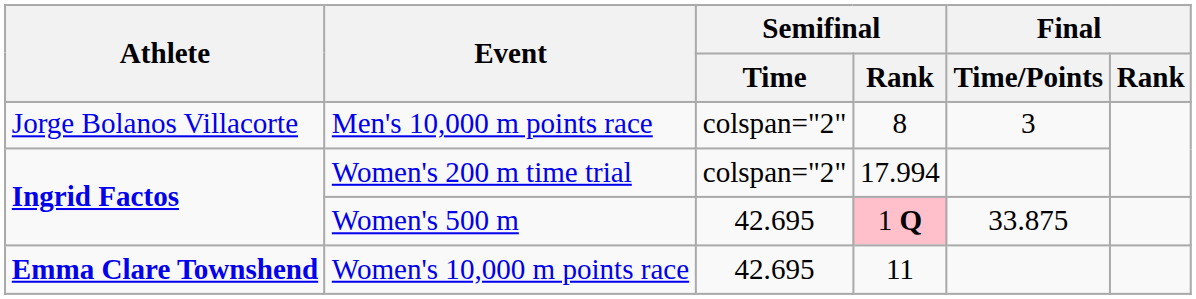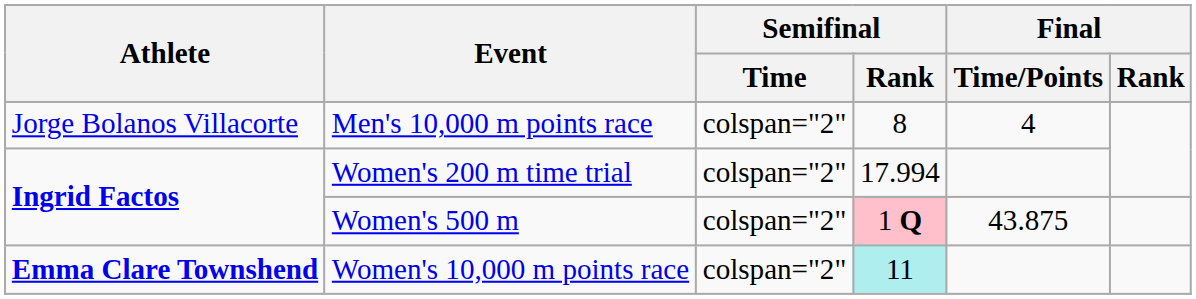(1028, 124) 3 -> (1028, 124) 4
(775, 220) 42.695 -> (775, 220) colspan="2"
(1028, 220) 33.875 -> (1028, 220) 43.875
(775, 268) 42.695 -> (775, 268) colspan="2"
(900, 268) no background -> (900, 268) paleturquoise background
